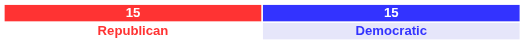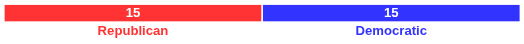(391, 31) lavender background -> (391, 31) no background
